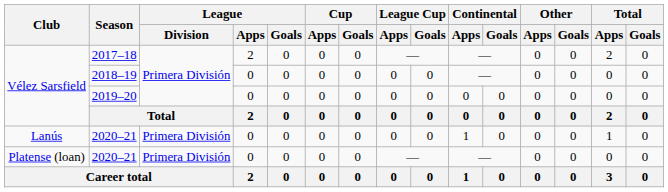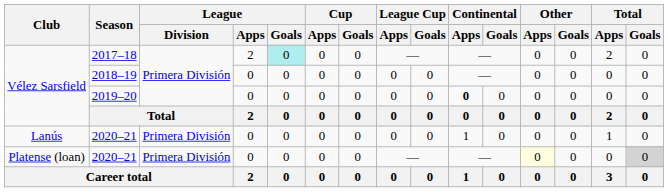(286, 55) no background -> (286, 55) paleturquoise background
(466, 95) normal -> (466, 95) bold
(538, 156) no background -> (538, 156) lightyellow background
(645, 156) no background -> (645, 156) lightgrey background
